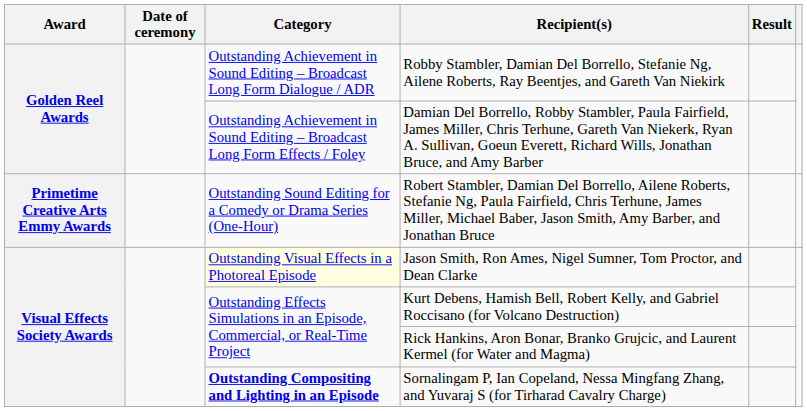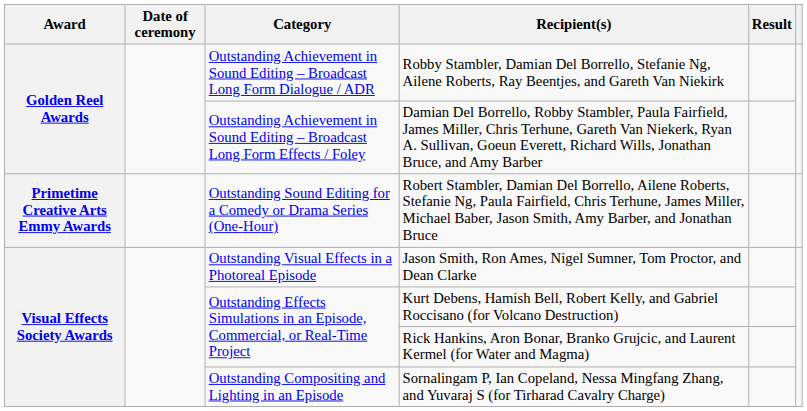(300, 266) lightyellow background -> (300, 266) no background
(294, 386) bold -> (297, 386) normal
